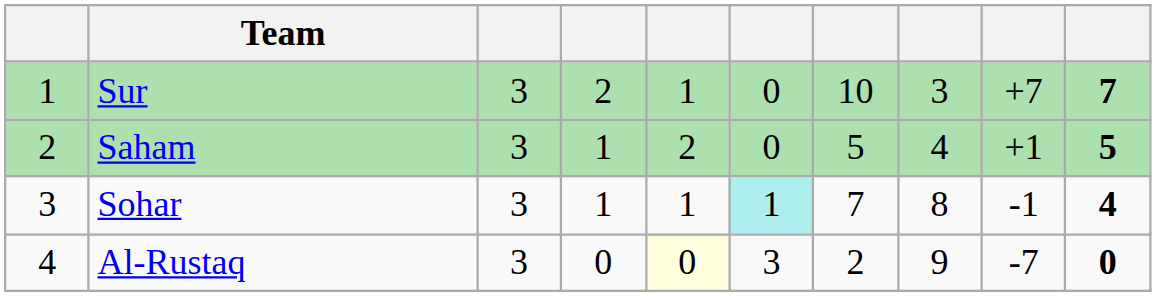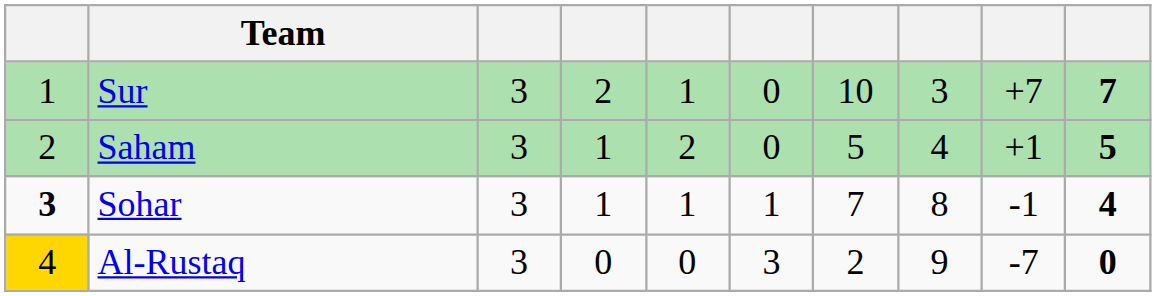(47, 204) normal -> (47, 204) bold
(771, 204) paleturquoise background -> (771, 204) no background
(47, 261) no background -> (47, 261) gold background
(687, 261) lightyellow background -> (687, 261) no background
